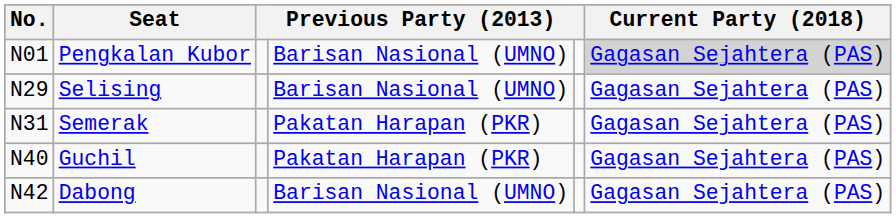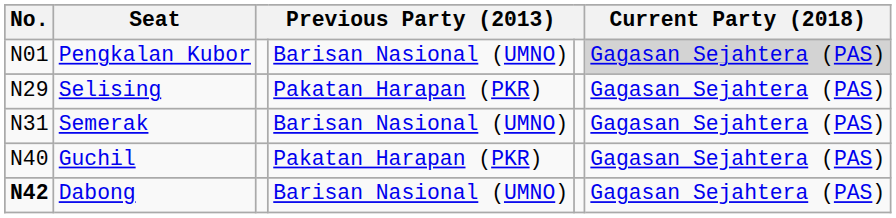(421, 91) Barisan Nasional (UMNO) -> (408, 91) Pakatan Harapan (PKR)
(408, 126) Pakatan Harapan (PKR) -> (421, 126) Barisan Nasional (UMNO)
(29, 195) normal -> (29, 195) bold
